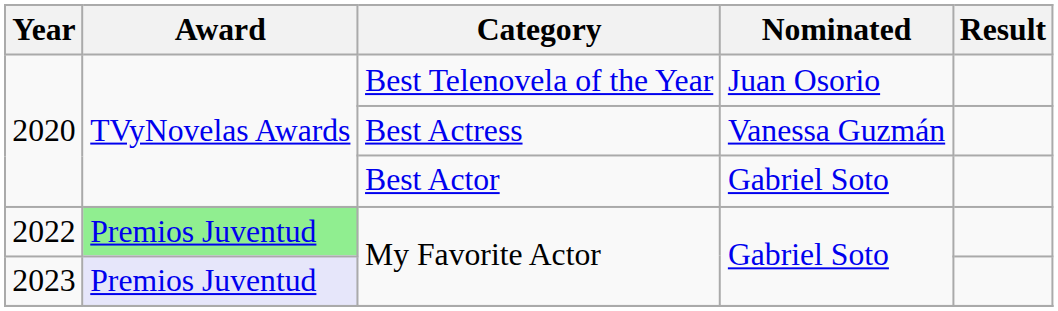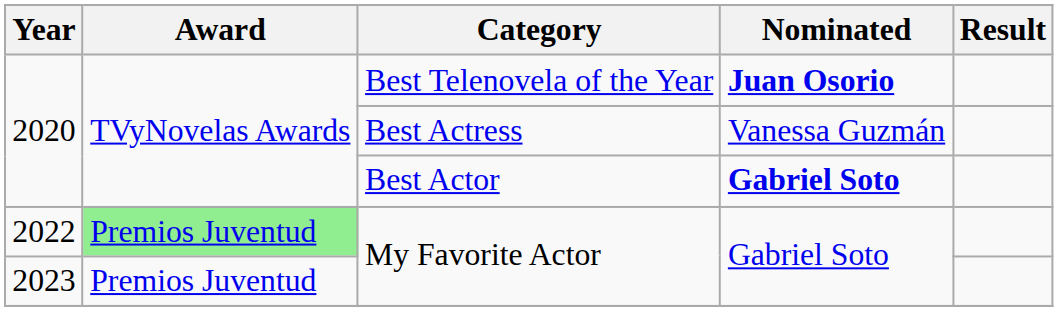(804, 79) normal -> (811, 79) bold
(808, 180) normal -> (814, 180) bold
(203, 280) lavender background -> (203, 280) no background
